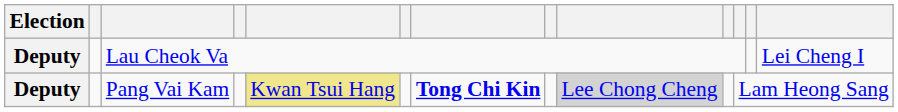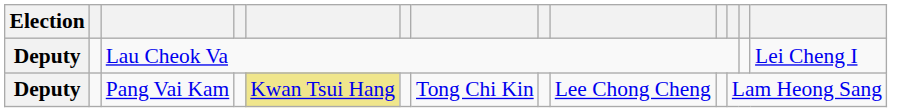(478, 89) bold -> (475, 89) normal
(639, 89) lightgrey background -> (633, 89) no background
